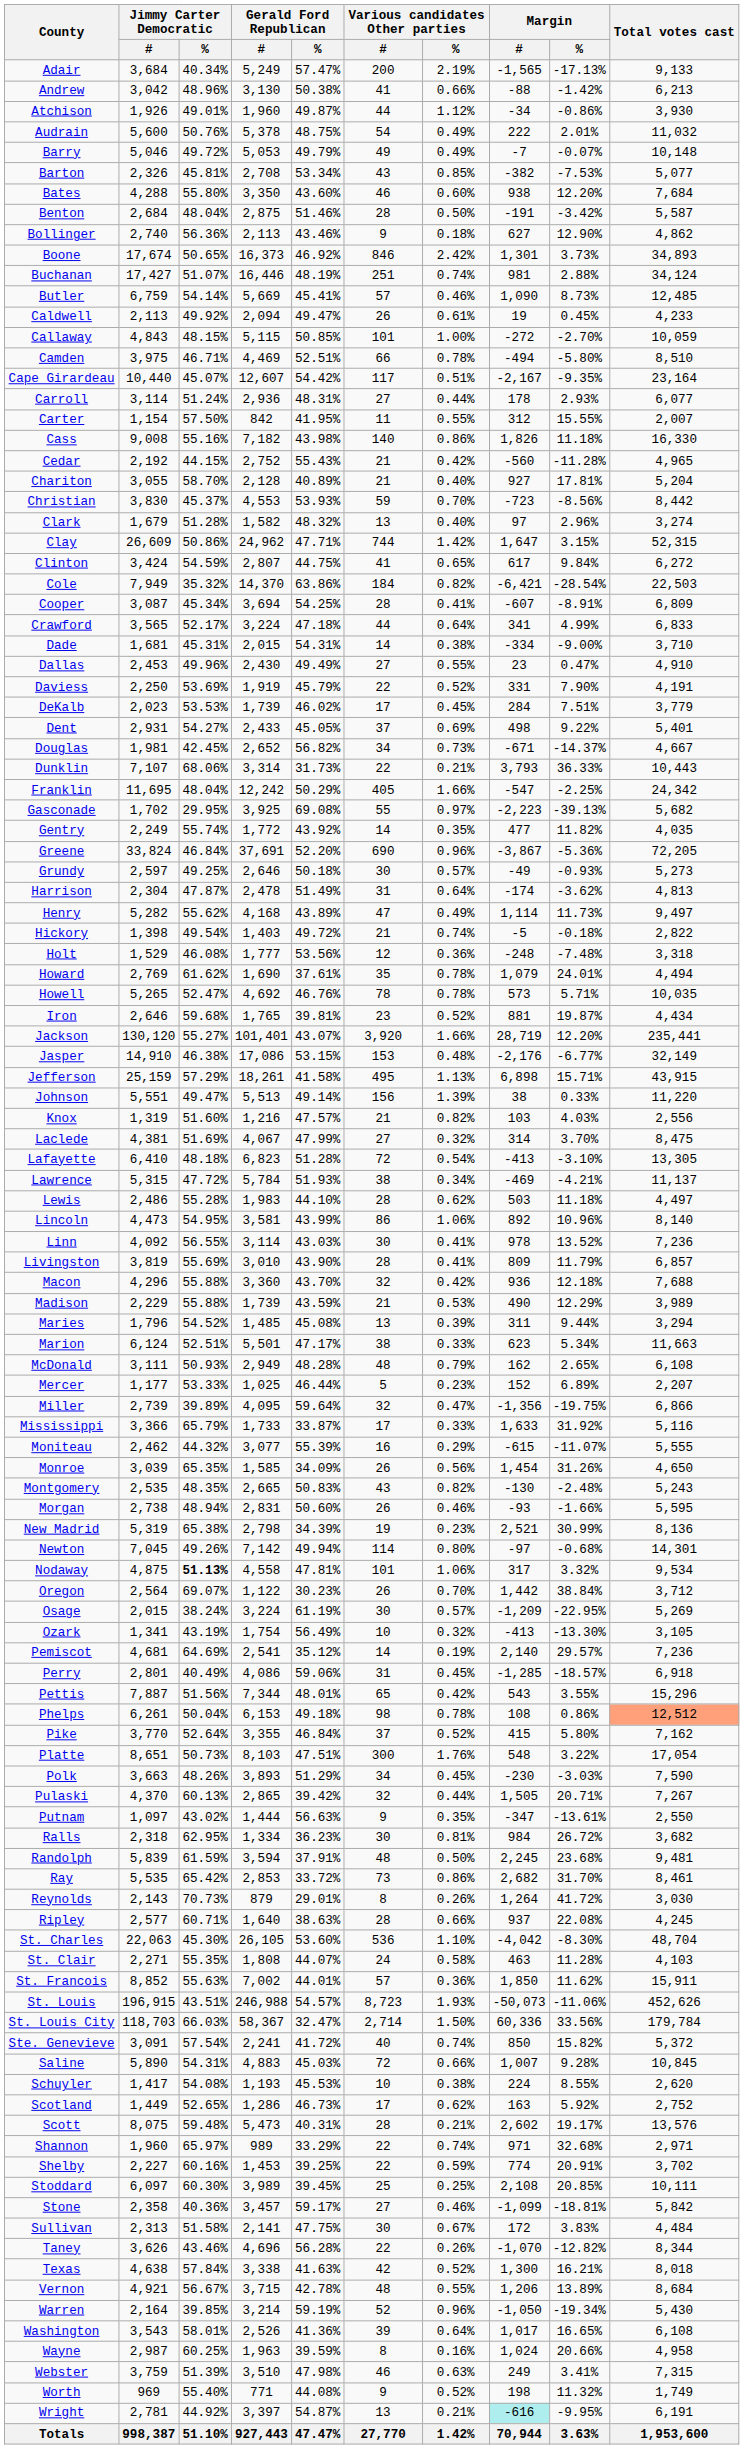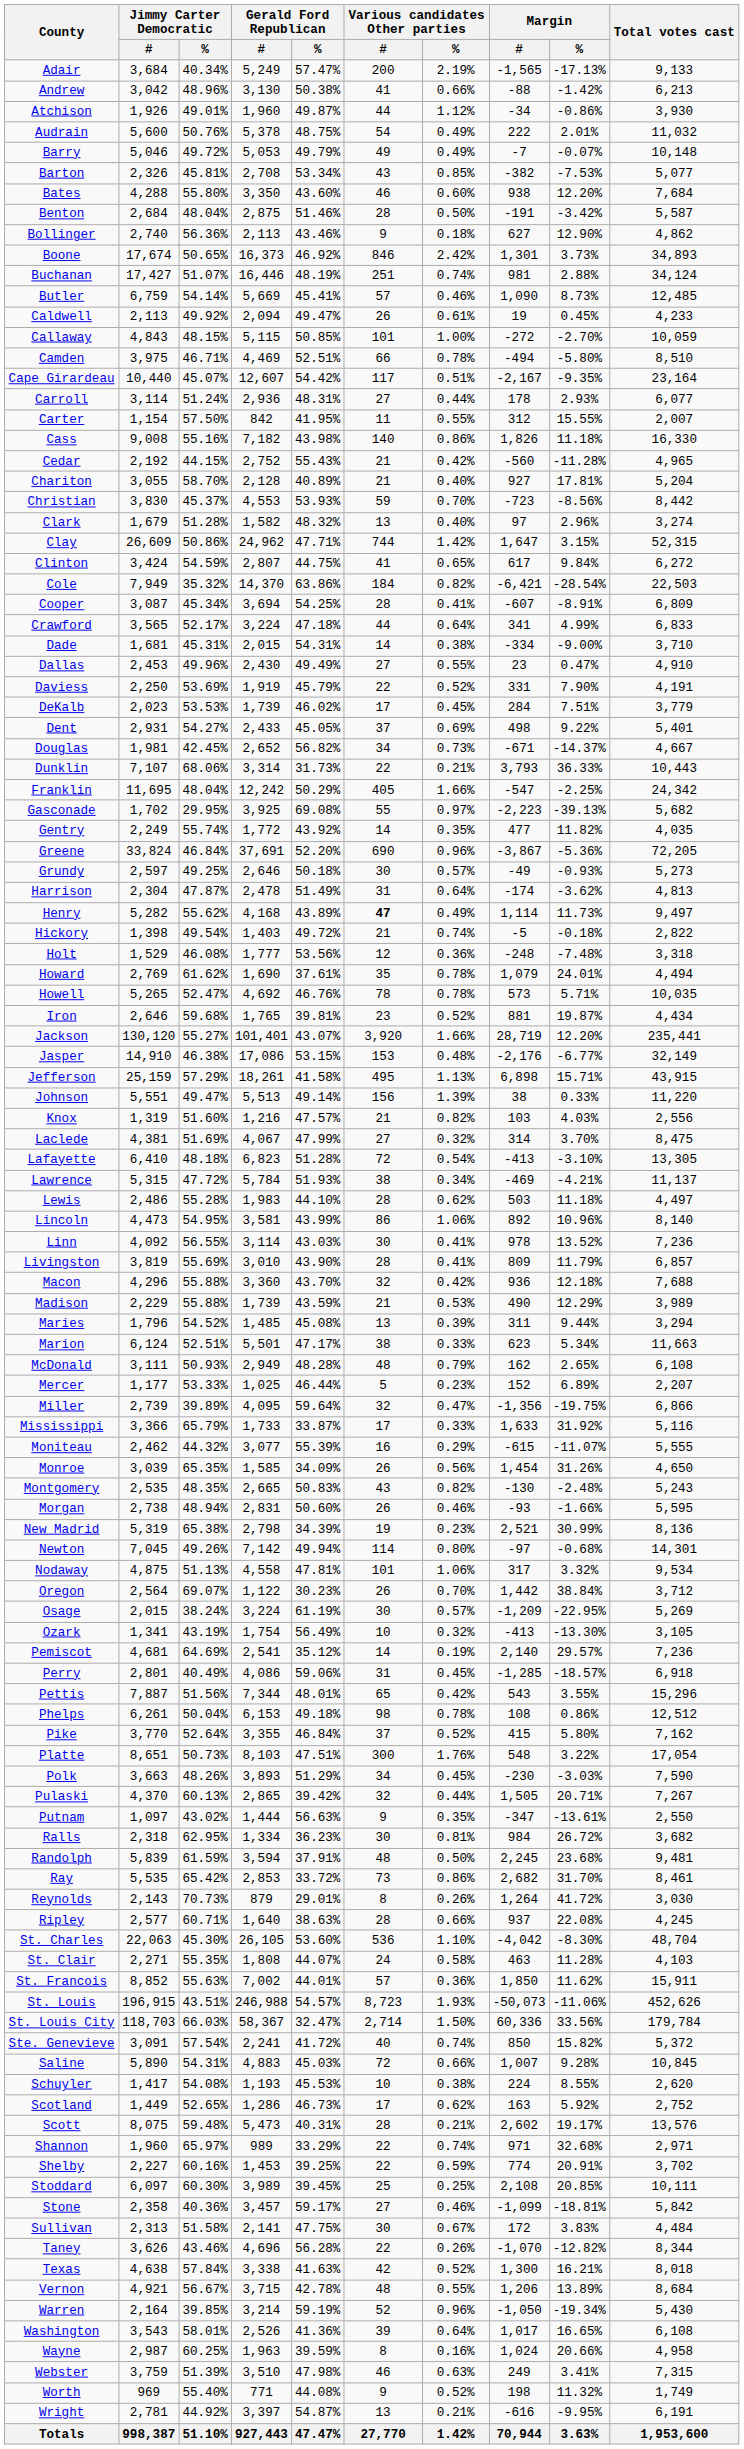(383, 913) normal -> (383, 913) bold
(205, 1571) bold -> (205, 1571) normal
(674, 1715) lightsalmon background -> (674, 1715) no background
(519, 2413) paleturquoise background -> (519, 2413) no background
